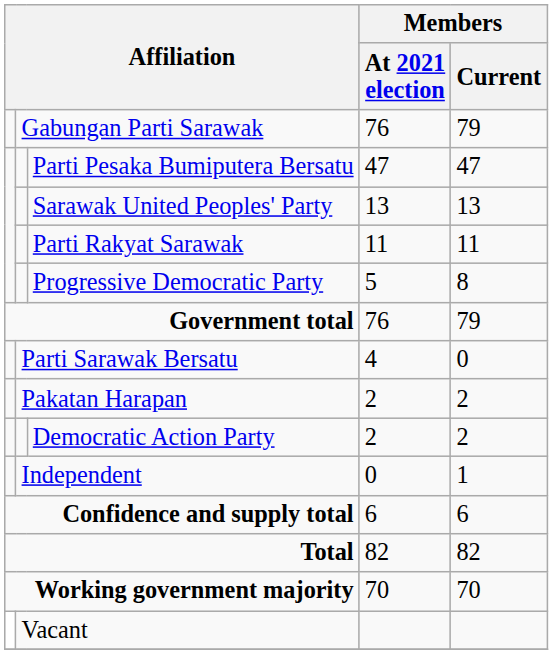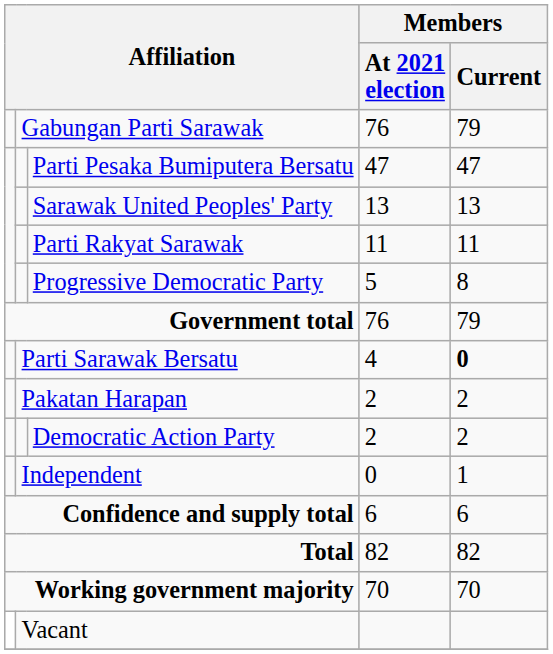(462, 359) normal -> (462, 359) bold
